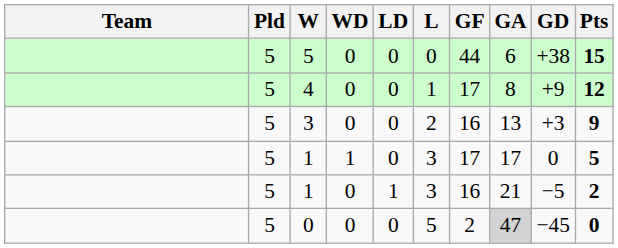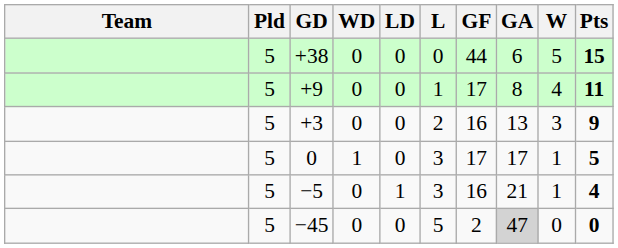columns swapped: (308, 21) <-> (553, 21)
(594, 89) 12 -> (594, 89) 11
(594, 191) 2 -> (594, 191) 4
